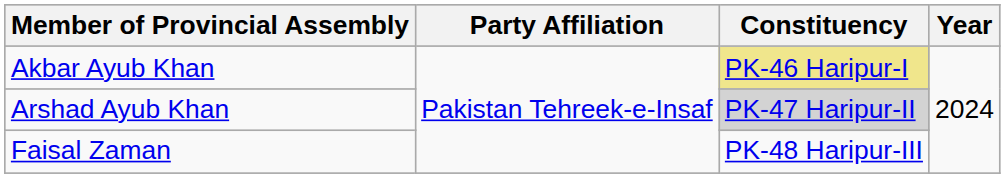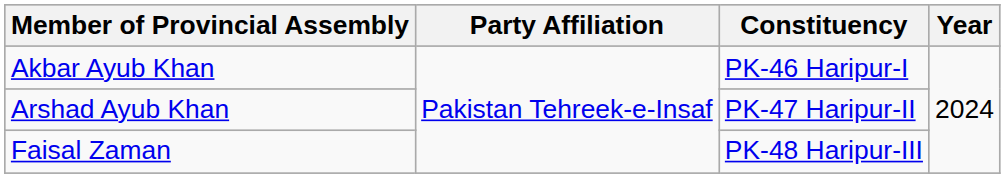(817, 67) khaki background -> (817, 67) no background
(820, 109) lightgrey background -> (820, 109) no background
